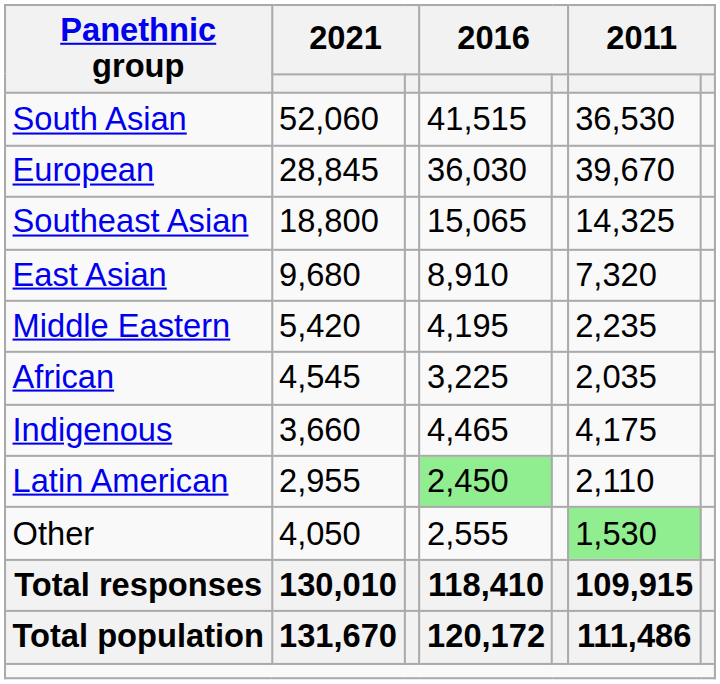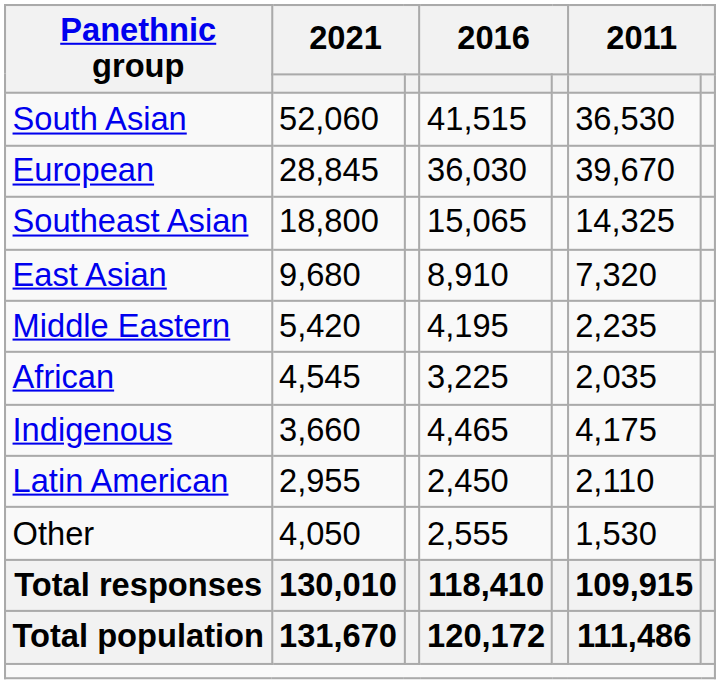(468, 481) lightgreen background -> (468, 481) no background
(616, 532) lightgreen background -> (616, 532) no background
